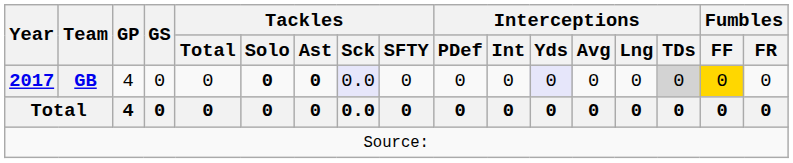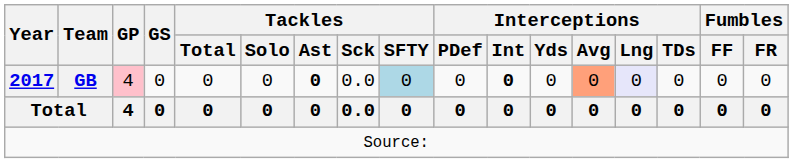(128, 81) no background -> (128, 81) pink background
(267, 81) bold -> (267, 81) normal
(358, 81) lavender background -> (358, 81) no background
(406, 81) no background -> (406, 81) lightblue background
(508, 81) normal -> (508, 81) bold
(551, 81) lavender background -> (551, 81) no background
(594, 81) no background -> (594, 81) lightsalmon background
(636, 81) no background -> (636, 81) lavender background
(679, 81) lightgrey background -> (679, 81) no background
(722, 81) gold background -> (722, 81) no background
